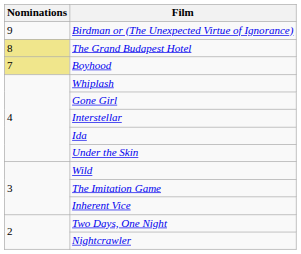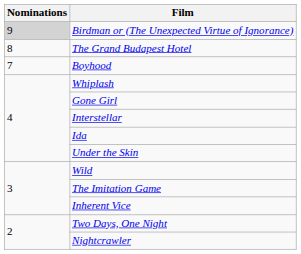(10, 30) no background -> (10, 30) lightgrey background
(10, 48) khaki background -> (10, 48) no background
(10, 65) khaki background -> (10, 65) no background
